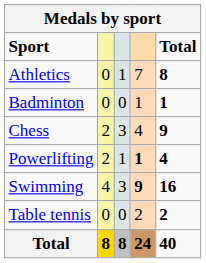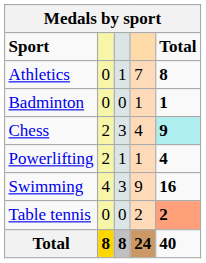(163, 131) no background -> (163, 131) paleturquoise background
(139, 159) bold -> (139, 159) normal
(139, 187) bold -> (139, 187) normal
(163, 215) no background -> (163, 215) lightsalmon background
